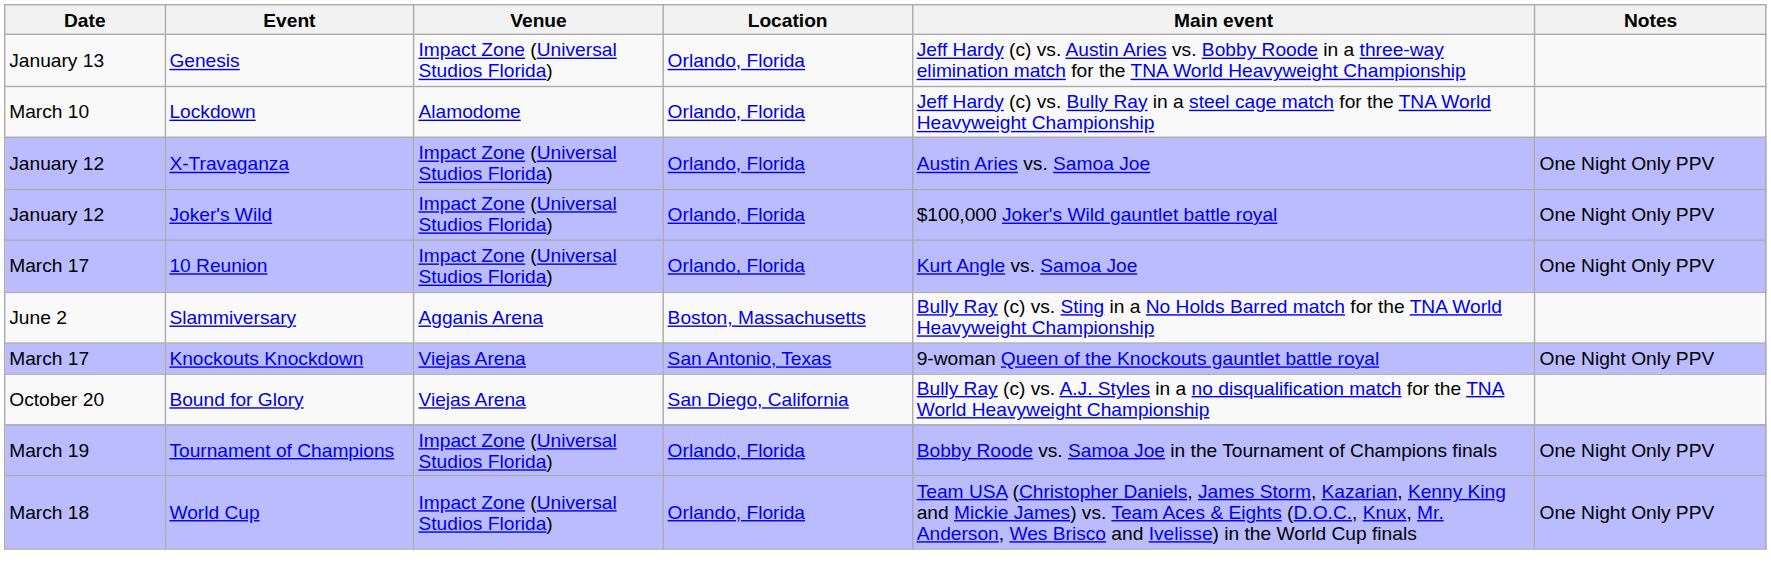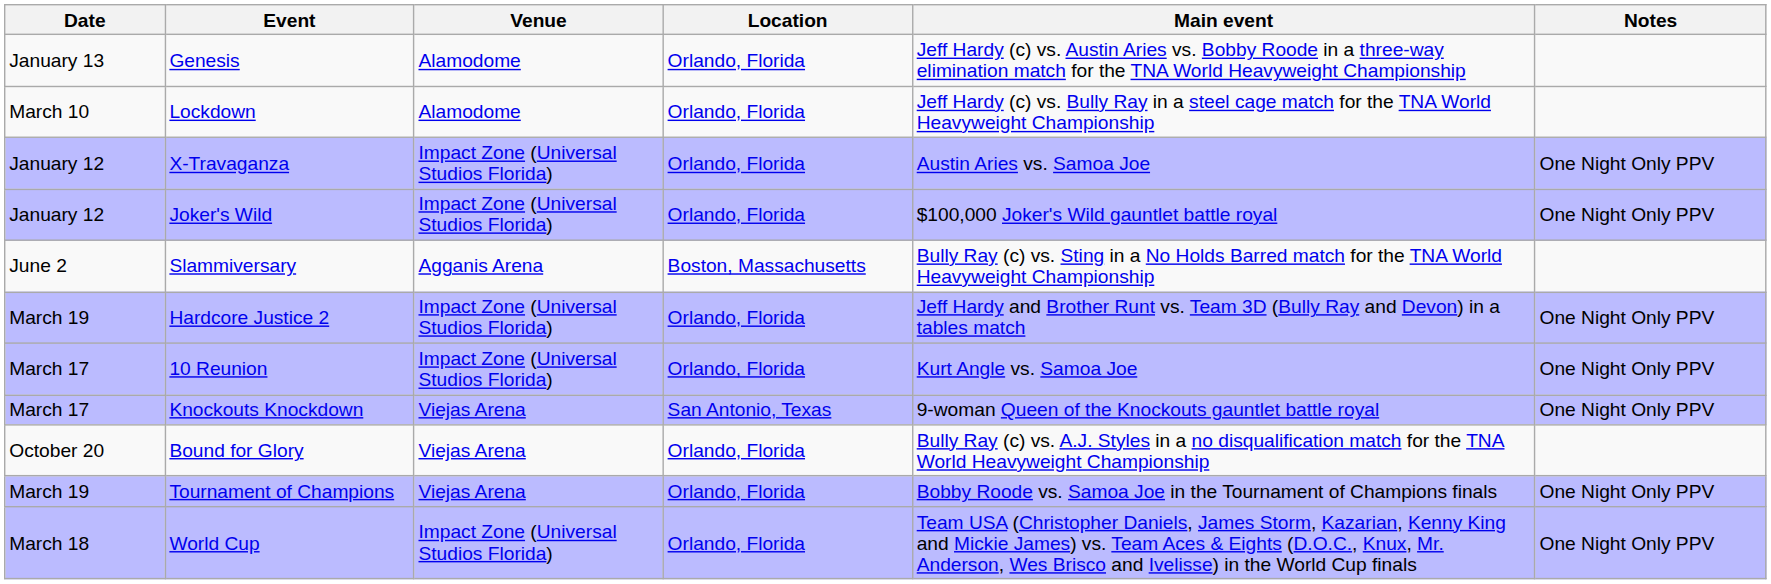(518, 60) Impact Zone (Universal Studios Florida) -> (470, 60) Alamodome
rows swapped: (233, 317) <-> (218, 266)
+ row: (249, 317)
(758, 399) San Diego, California -> (736, 450) Orlando, Florida
(518, 450) Impact Zone (Universal Studios Florida) -> (472, 491) Viejas Arena
